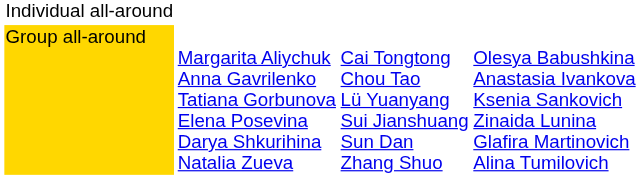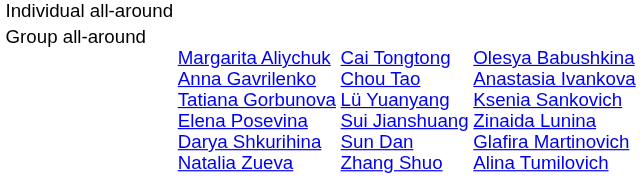(76, 36) gold background -> (76, 36) no background
